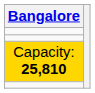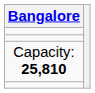(44, 61) gold background -> (44, 61) no background
